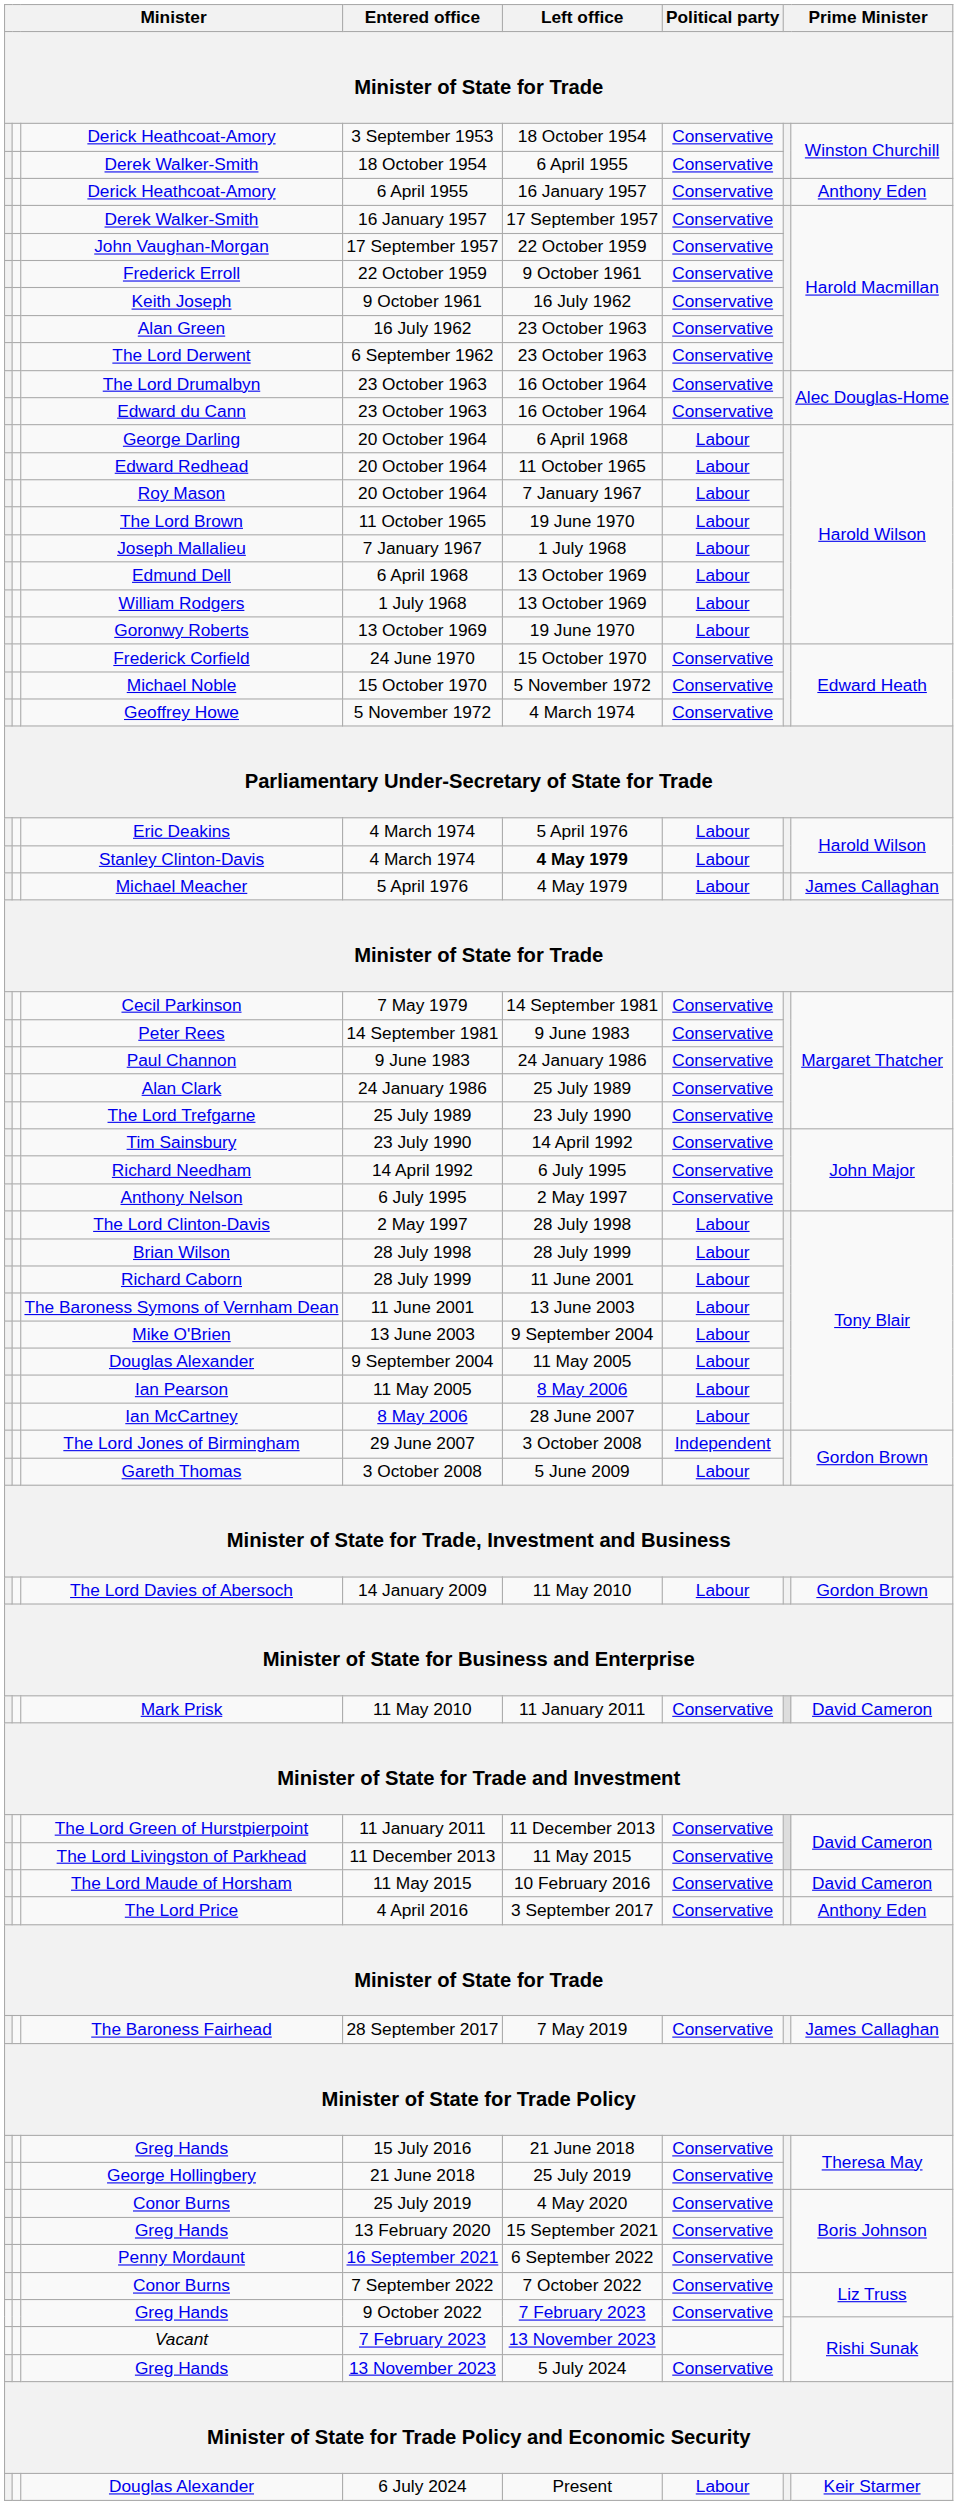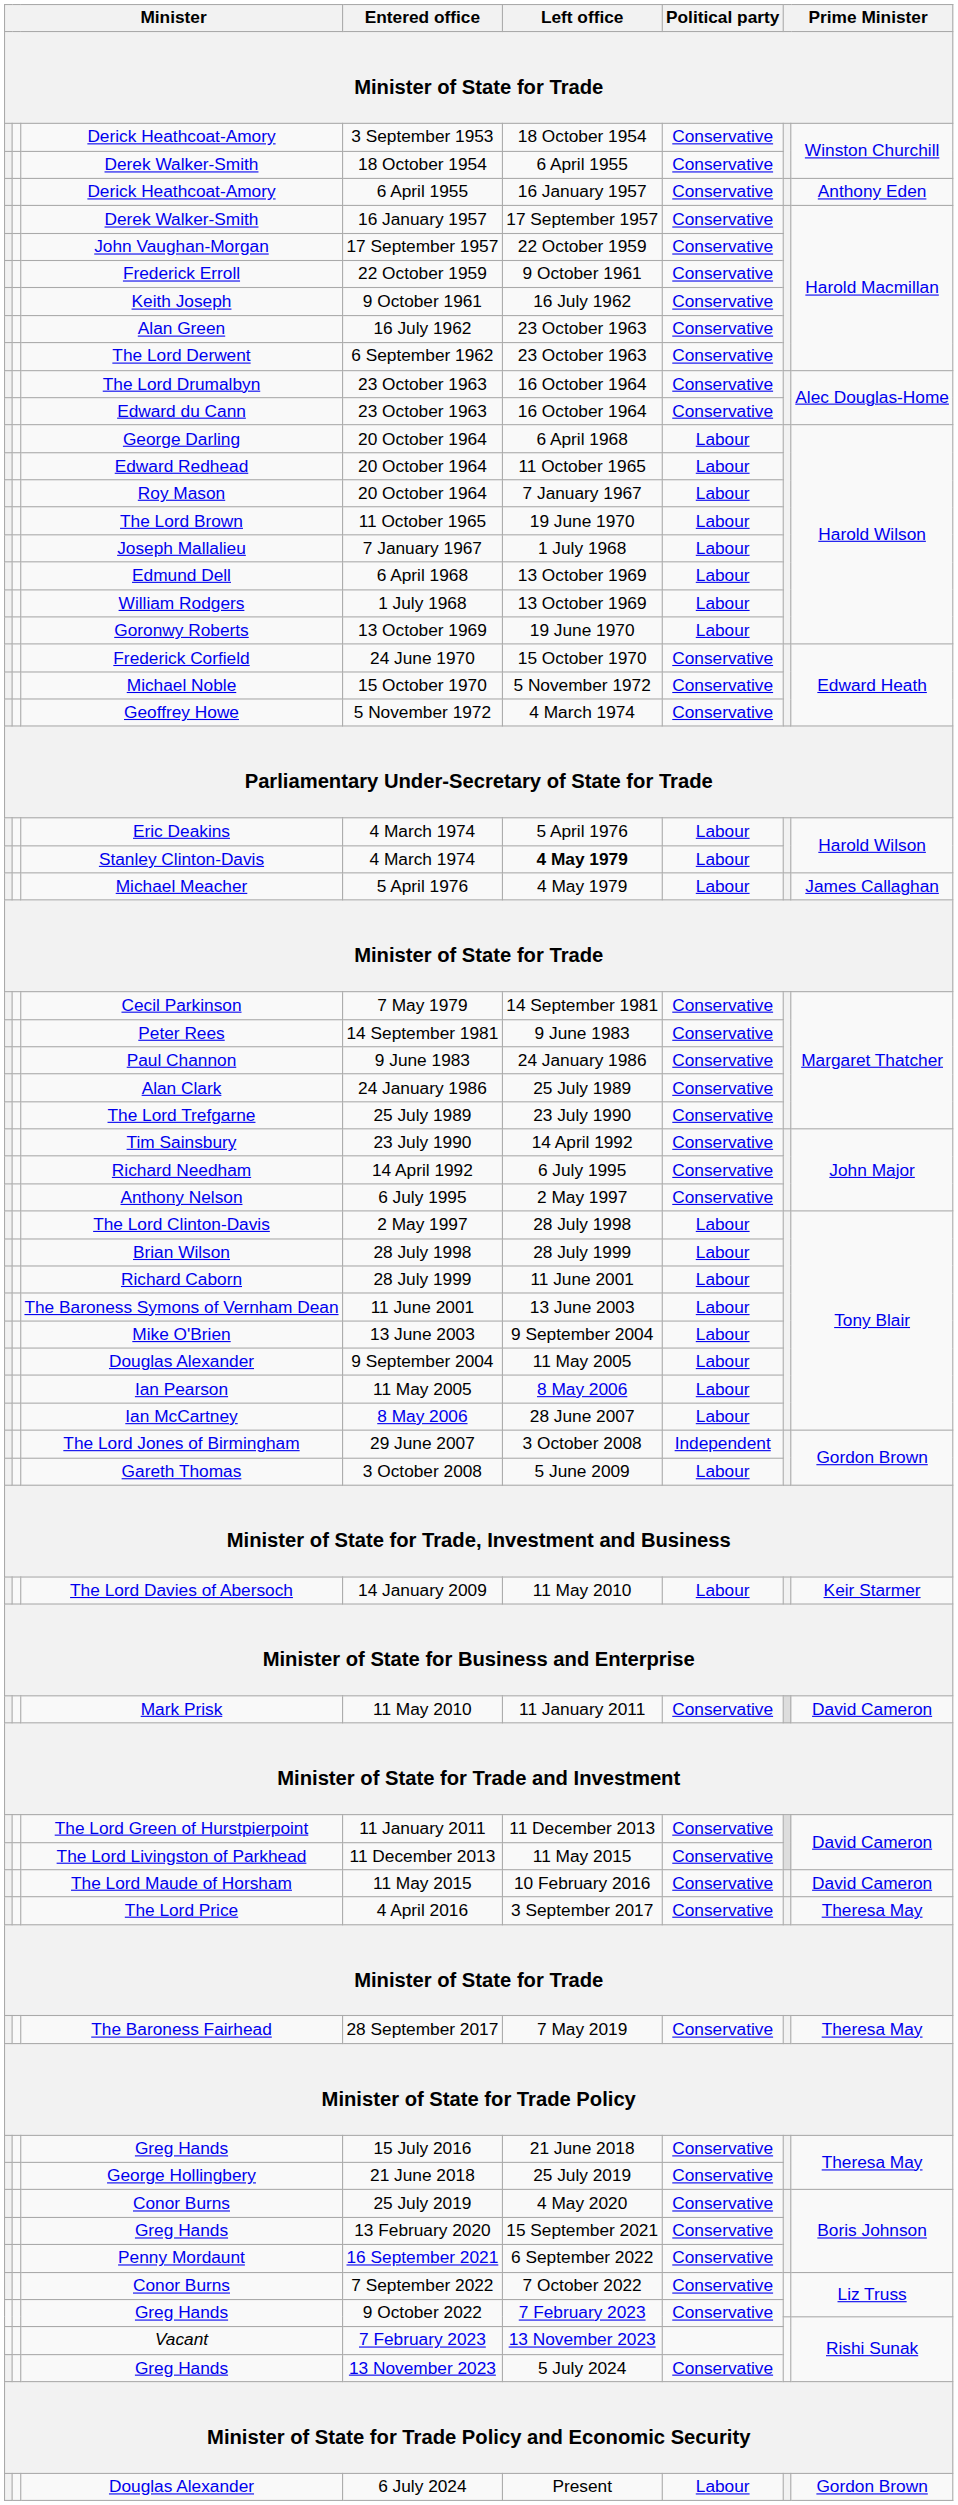(872, 1590) Gordon Brown -> (872, 1590) Keir Starmer
(872, 1910) Anthony Eden -> (872, 1910) Theresa May
(872, 2029) James Callaghan -> (872, 2029) Theresa May
(872, 2486) Keir Starmer -> (872, 2486) Gordon Brown
